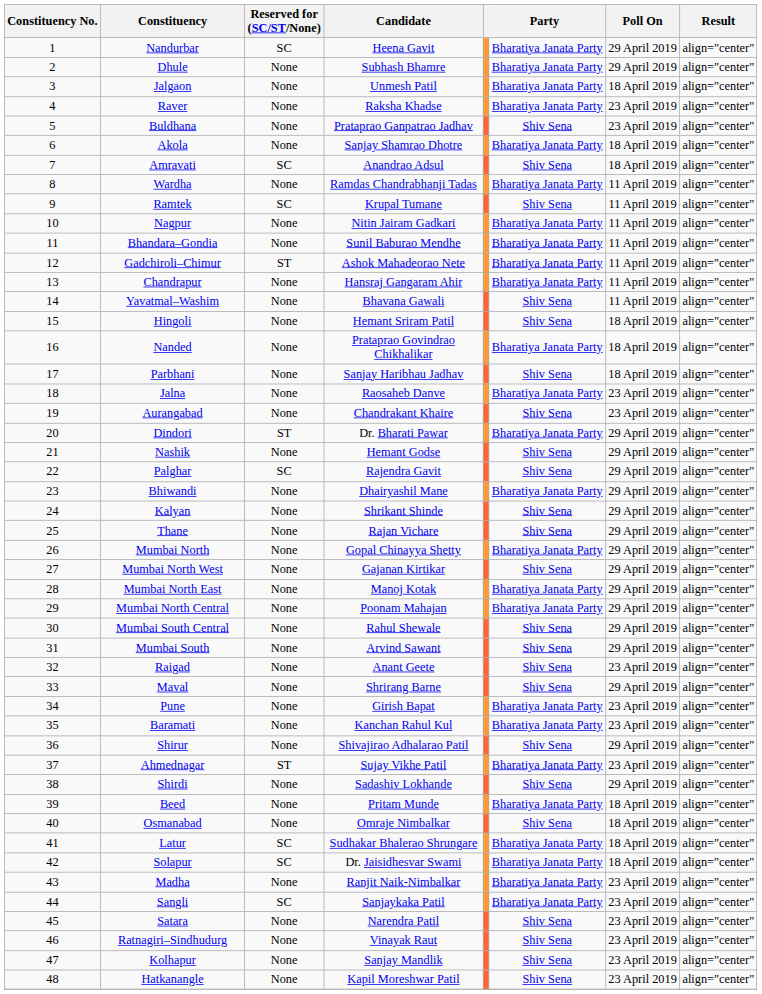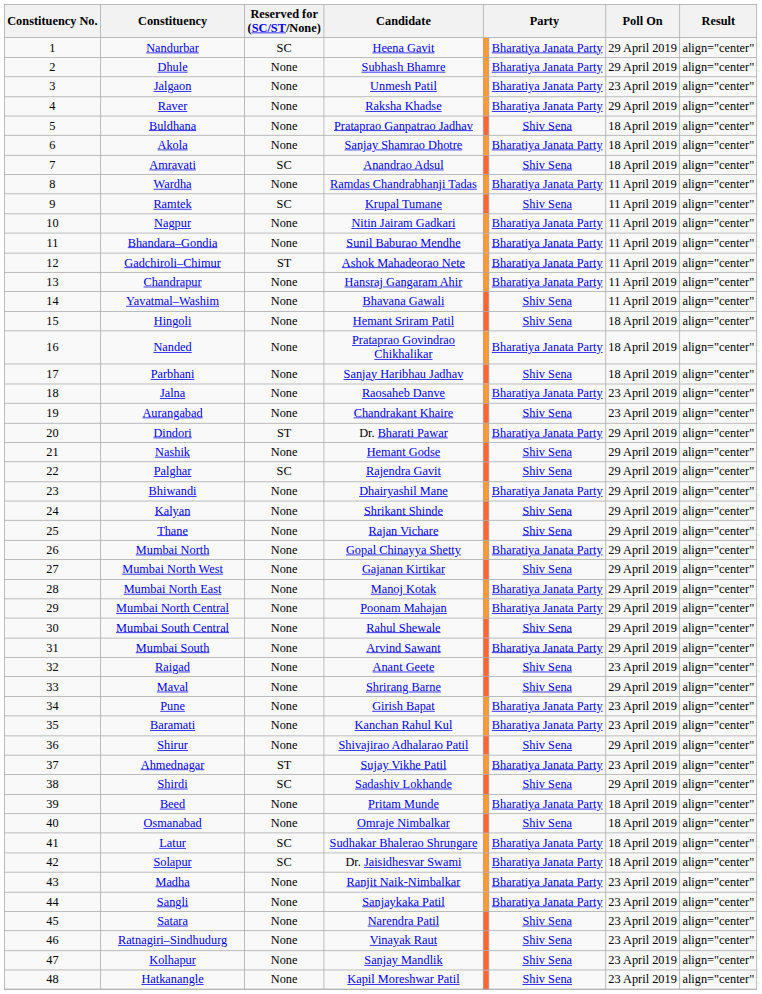(643, 86) 18 April 2019 -> (643, 86) 23 April 2019
(643, 106) 23 April 2019 -> (643, 106) 29 April 2019
(643, 125) 23 April 2019 -> (643, 125) 18 April 2019
(547, 647) Shiv Sena -> (547, 647) Bharatiya Janata Party
(284, 784) None -> (284, 784) SC
(284, 901) SC -> (284, 901) None
